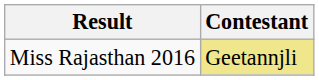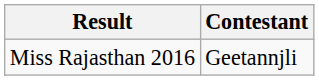(251, 57) khaki background -> (251, 57) no background
